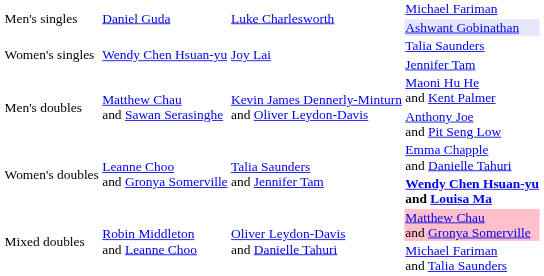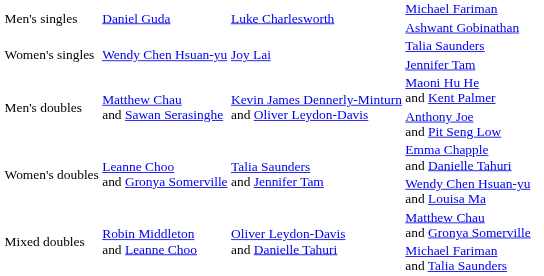(462, 27) lavender background -> (462, 27) no background
(472, 191) bold -> (468, 191) normal
(468, 225) pink background -> (468, 225) no background
